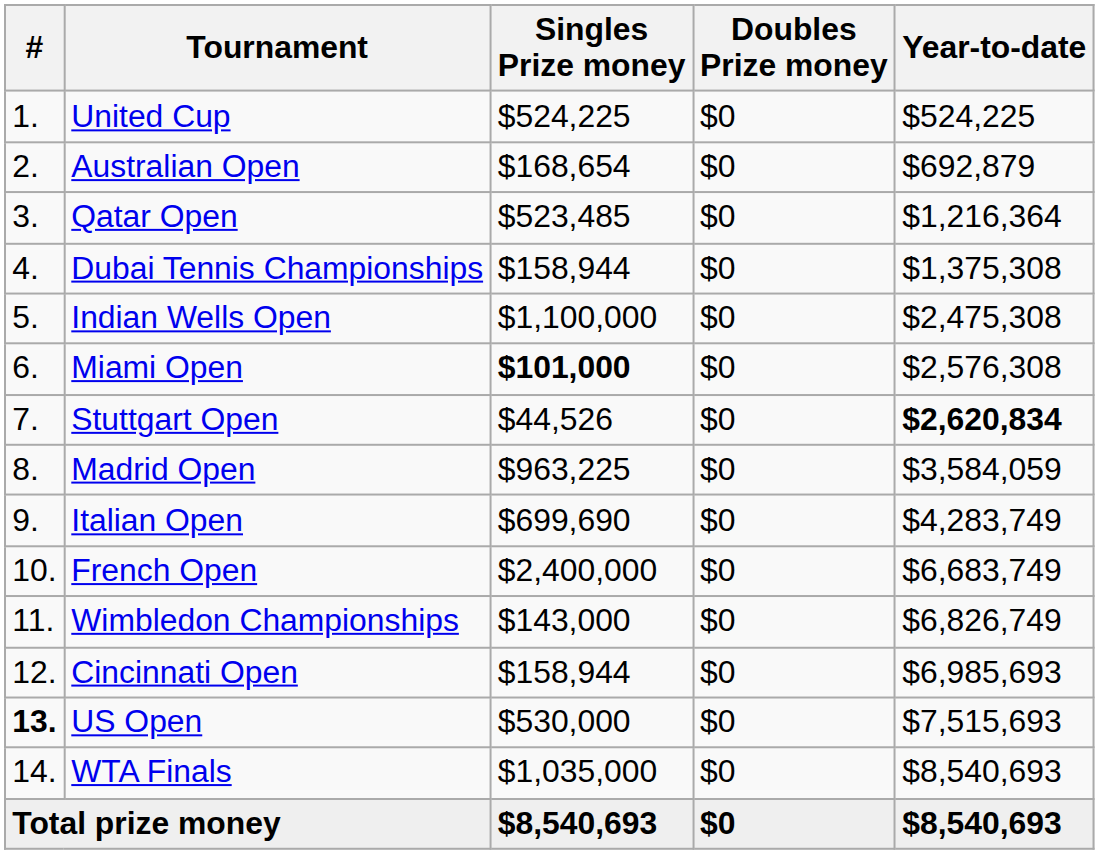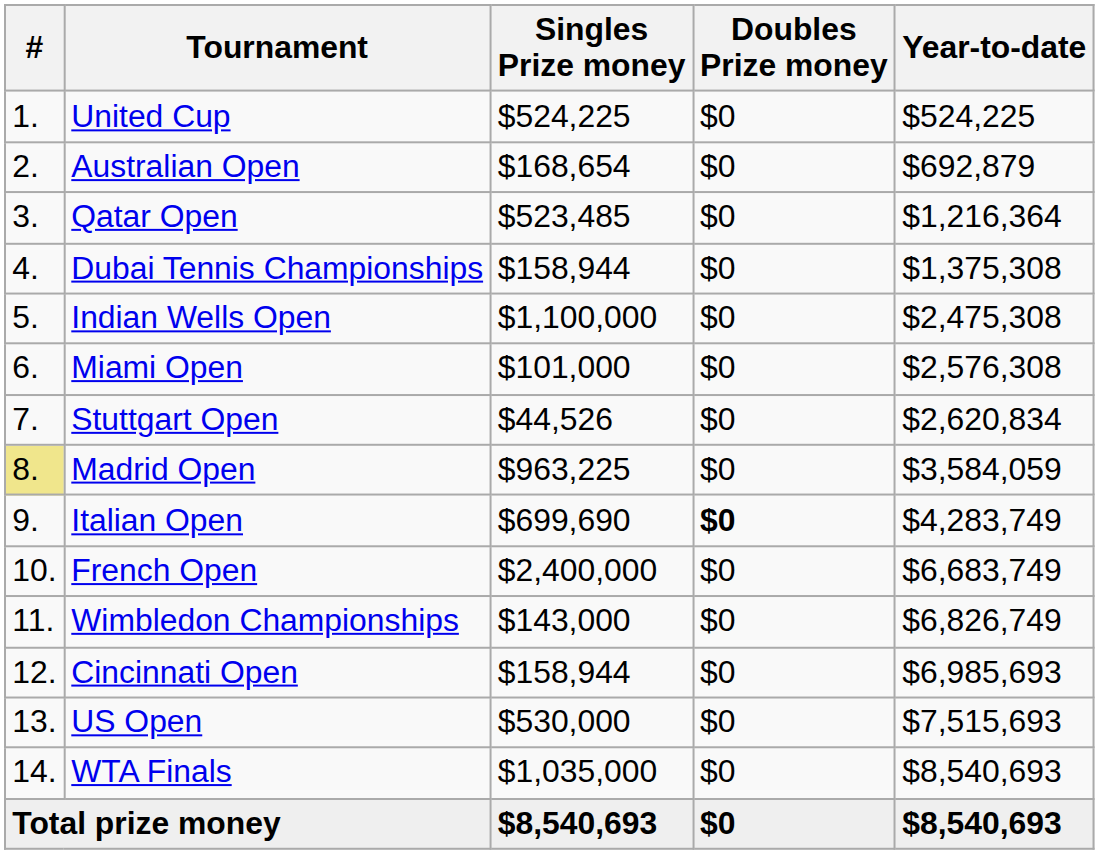(564, 368) bold -> (564, 368) normal
(982, 419) bold -> (982, 419) normal
(26, 469) no background -> (26, 469) khaki background
(718, 520) normal -> (718, 520) bold
(34, 722) bold -> (34, 722) normal
